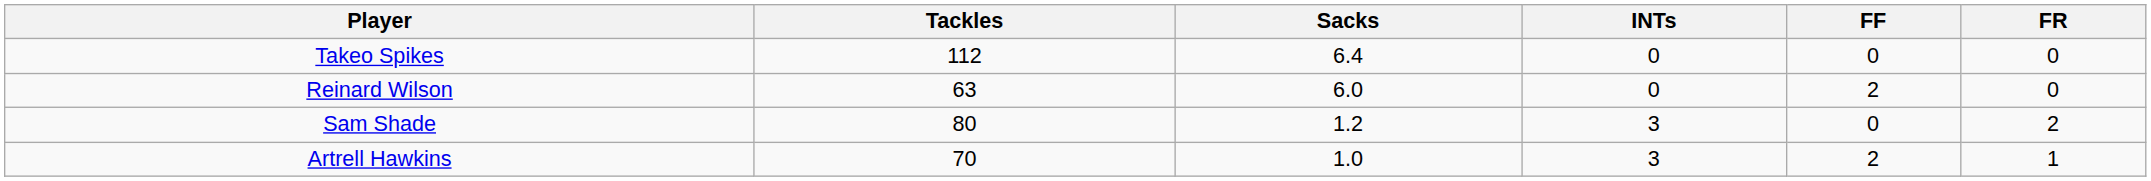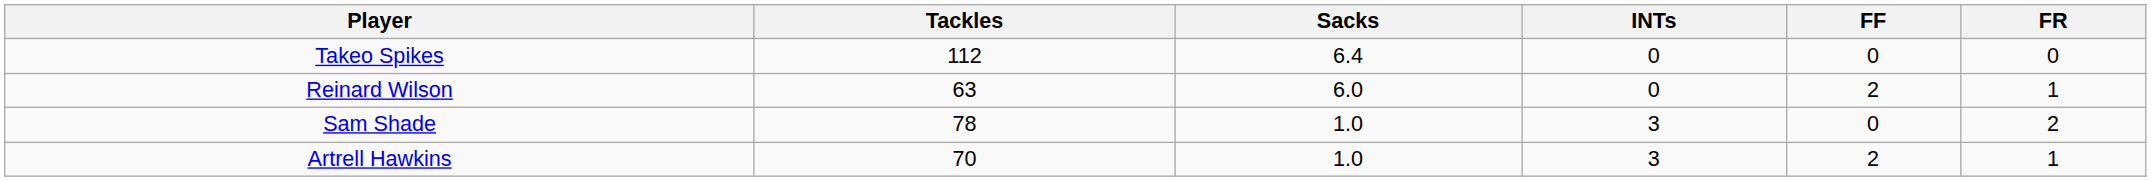(2053, 90) 0 -> (2053, 90) 1
(964, 124) 80 -> (964, 124) 78
(1348, 124) 1.2 -> (1348, 124) 1.0
